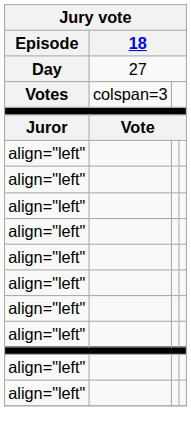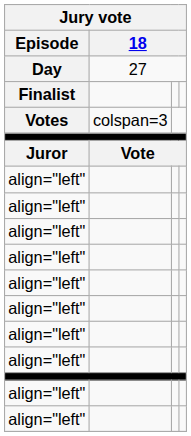+ row: (47, 95)
